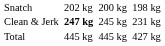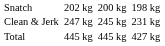(79, 22) bold -> (78, 22) normal
